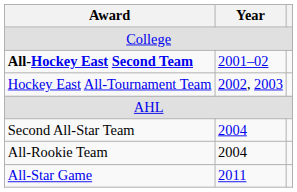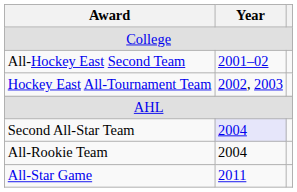(100, 61) bold -> (97, 61) normal
(232, 130) no background -> (232, 130) lavender background
